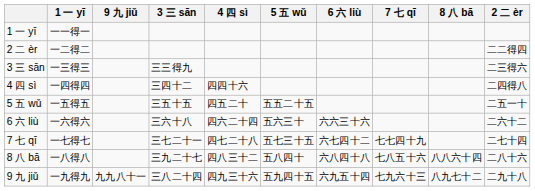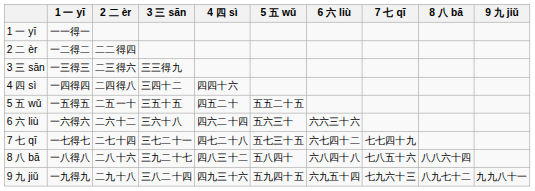columns swapped: (507, 13) <-> (121, 13)
